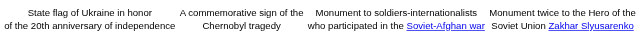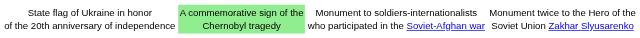(242, 20) no background -> (242, 20) lightgreen background
